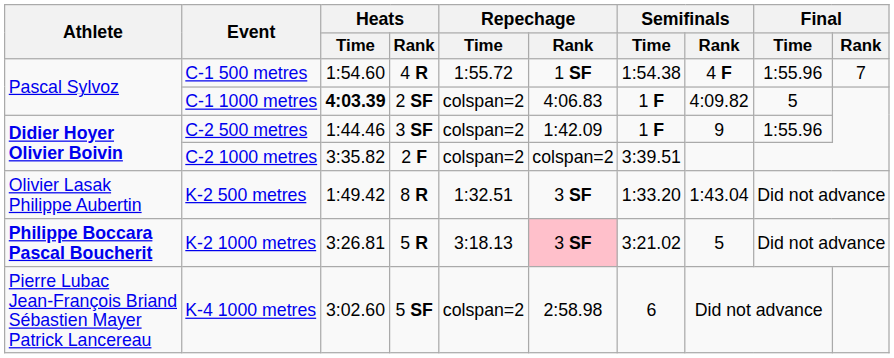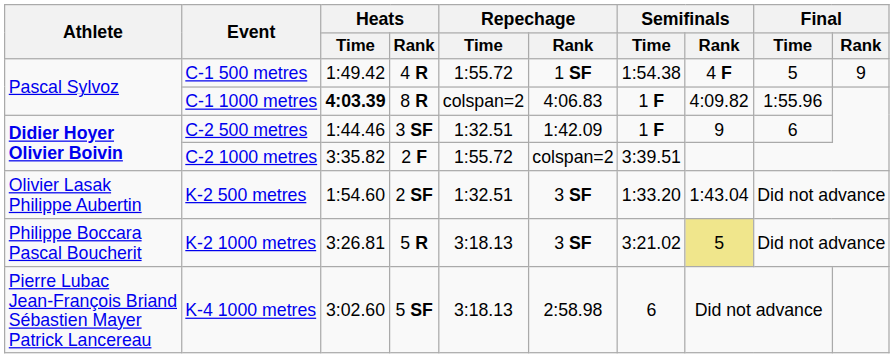(355, 73) 1:54.60 -> (355, 73) 1:49.42
(793, 73) 1:55.96 -> (793, 73) 5
(861, 73) 7 -> (861, 73) 9
(414, 101) 2 SF -> (414, 101) 8 R
(793, 101) 5 -> (793, 101) 1:55.96
(483, 129) colspan=2 -> (483, 129) 1:32.51
(793, 129) 1:55.96 -> (793, 129) 6
(483, 157) colspan=2 -> (483, 157) 1:55.72
(355, 195) 1:49.42 -> (355, 195) 1:54.60
(414, 195) 8 R -> (414, 195) 2 SF
(81, 243) bold -> (75, 243) normal
(573, 243) pink background -> (573, 243) no background
(719, 243) no background -> (719, 243) khaki background
(483, 310) colspan=2 -> (483, 310) 3:18.13
